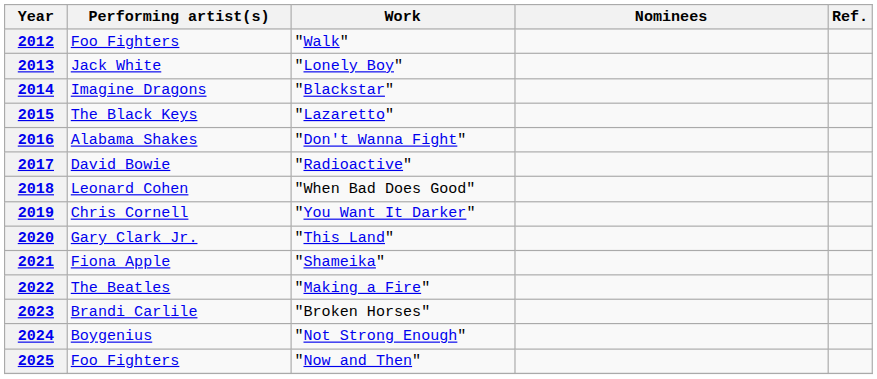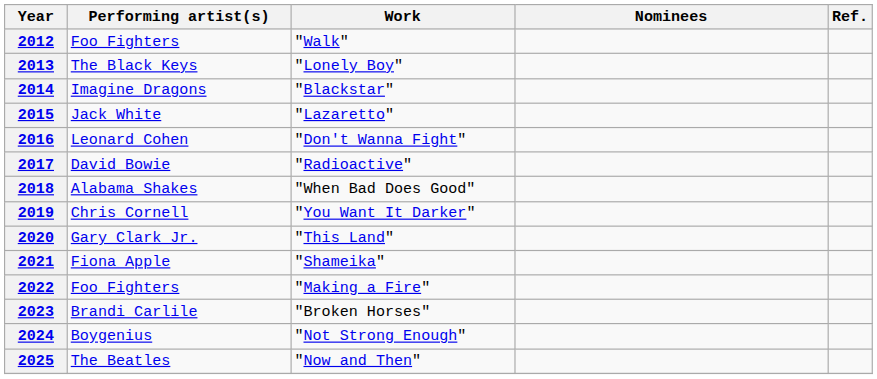(116, 66) Jack White -> (134, 66) The Black Keys
(134, 115) The Black Keys -> (116, 115) Jack White
(134, 140) Alabama Shakes -> (130, 140) Leonard Cohen
(130, 189) Leonard Cohen -> (134, 189) Alabama Shakes
(121, 287) The Beatles -> (125, 287) Foo Fighters
(125, 361) Foo Fighters -> (121, 361) The Beatles
